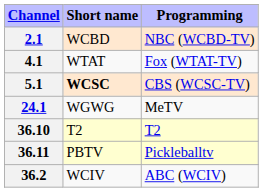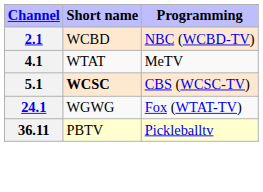(193, 61) Fox (WTAT-TV) -> (164, 61) MeTV
(164, 107) MeTV -> (193, 107) Fox (WTAT-TV)
- row: (34, 130)
- row: (34, 175)
